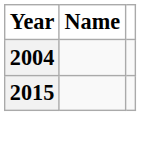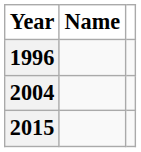+ row: (32, 57)
